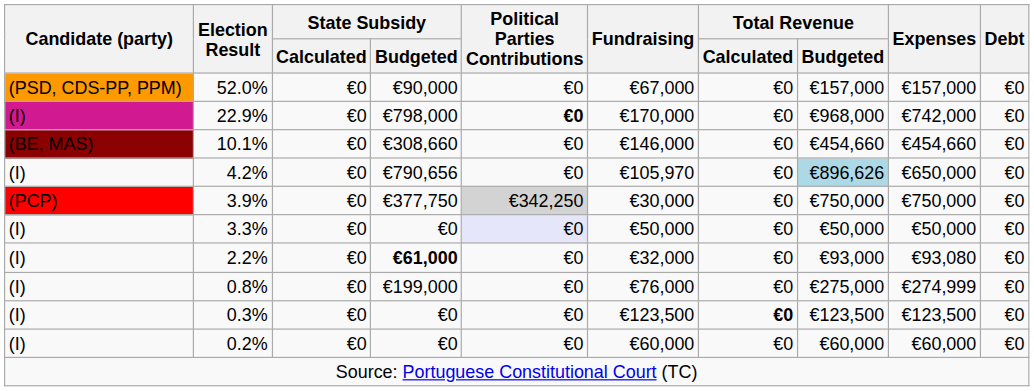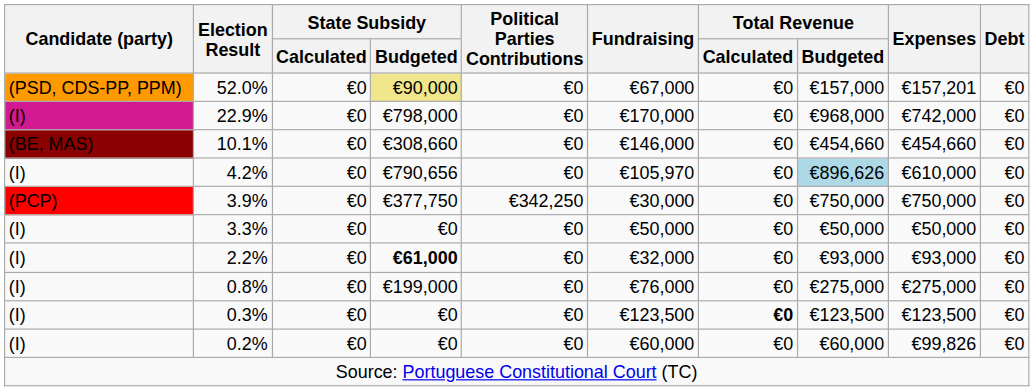(425, 87) no background -> (425, 87) khaki background
(939, 87) €157,000 -> (939, 87) €157,201
(573, 116) bold -> (573, 116) normal
(939, 173) €650,000 -> (939, 173) €610,000
(546, 201) lightgrey background -> (546, 201) no background
(573, 229) lavender background -> (573, 229) no background
(944, 258) €93,080 -> (944, 258) €93,000
(939, 286) €274,999 -> (939, 286) €275,000
(944, 343) €60,000 -> (944, 343) €99,826
